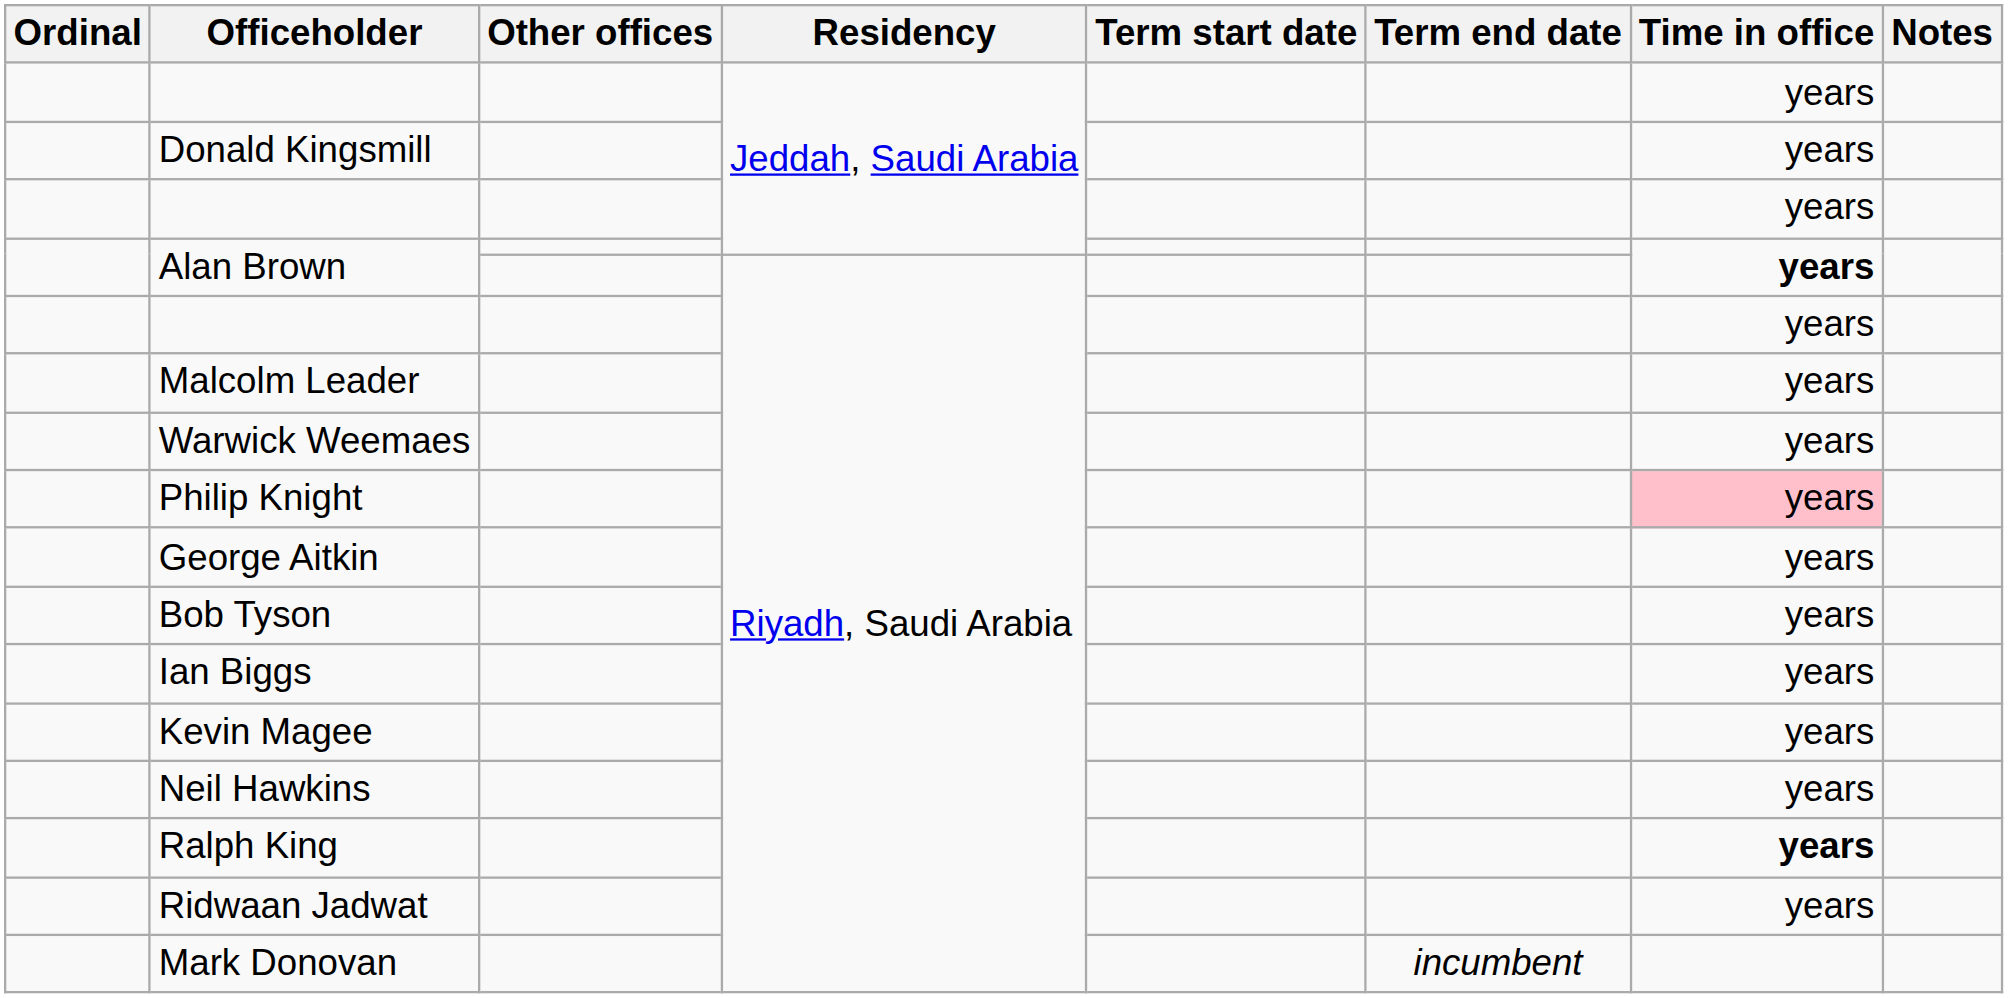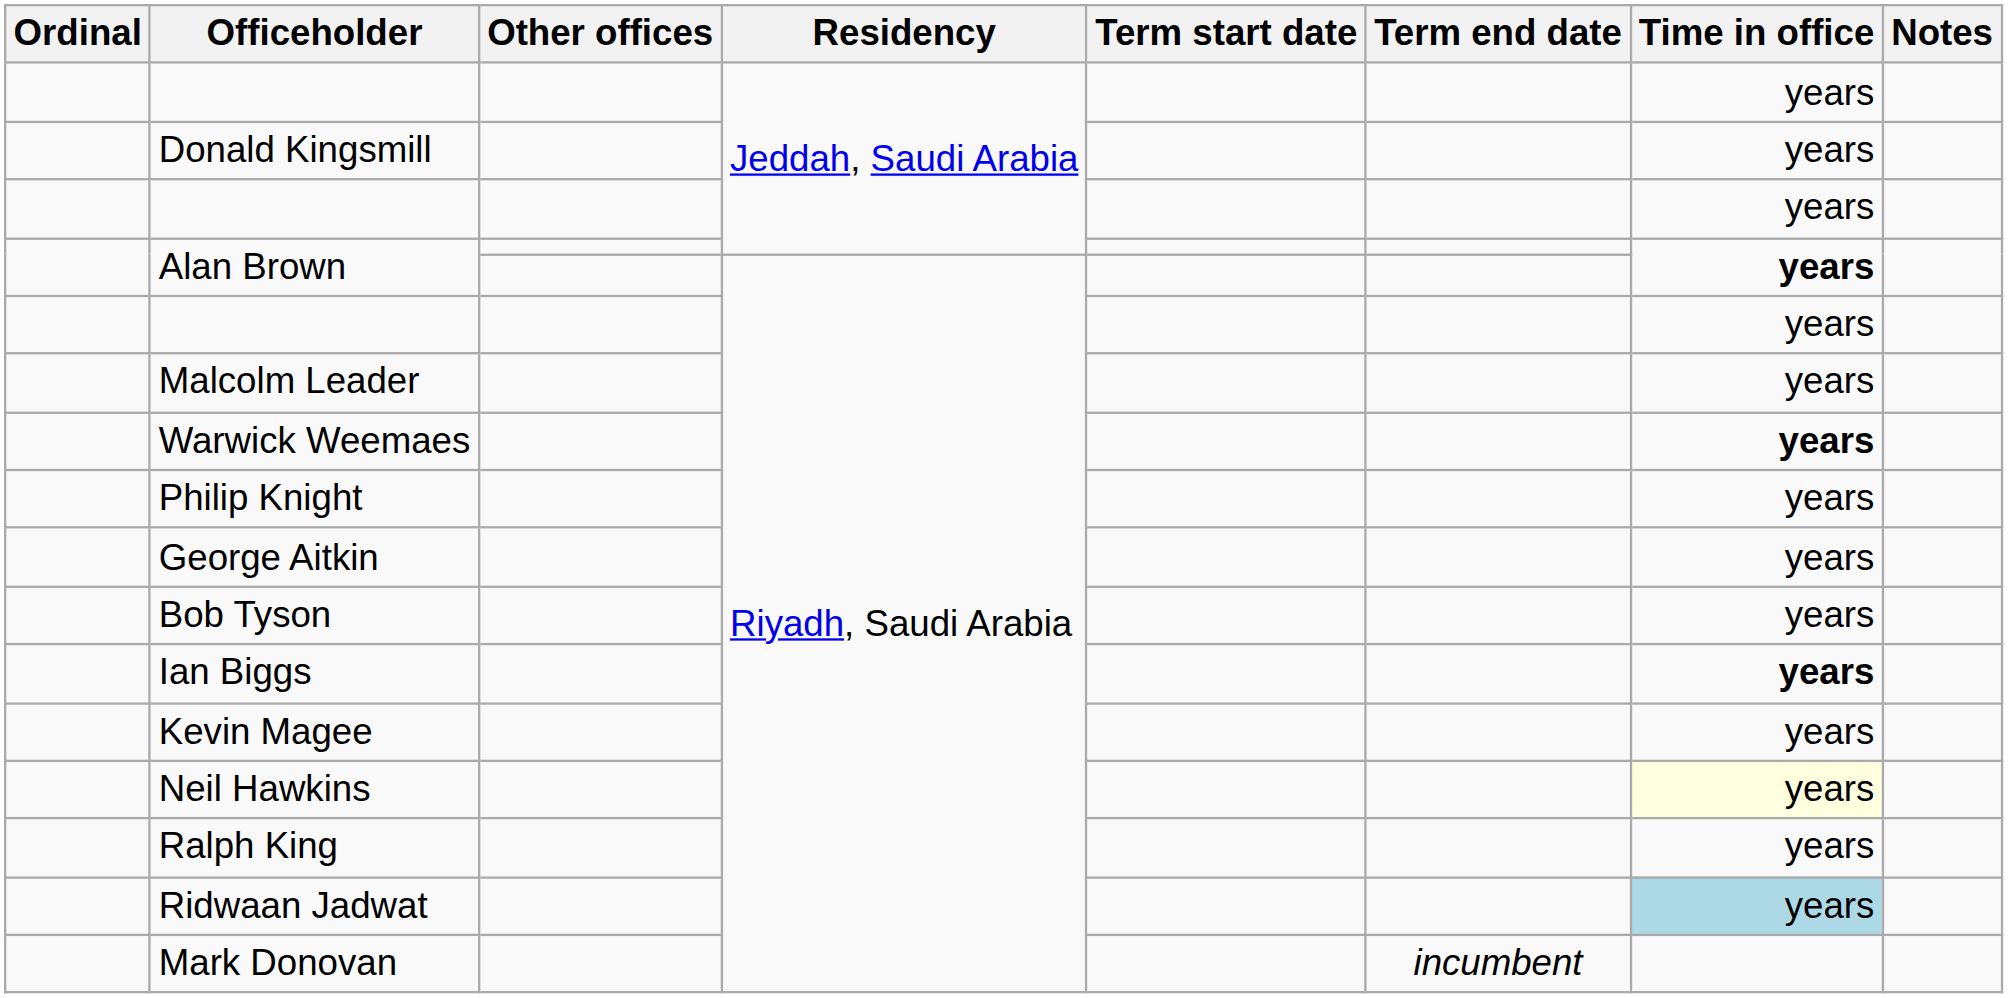(1829, 440) normal -> (1826, 440) bold
(1829, 498) pink background -> (1829, 498) no background
(1829, 672) normal -> (1826, 672) bold
(1829, 788) no background -> (1829, 788) lightyellow background
(1826, 847) bold -> (1829, 847) normal
(1829, 905) no background -> (1829, 905) lightblue background
